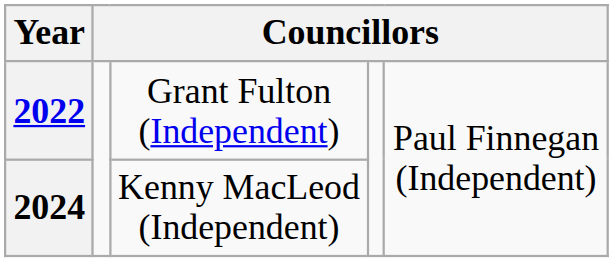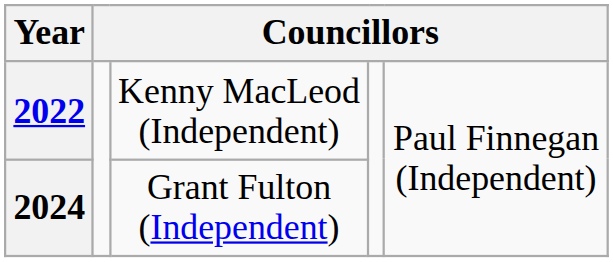(239, 109) Grant Fulton (Independent) -> (239, 109) Kenny MacLeod (Independent)
(239, 207) Kenny MacLeod (Independent) -> (239, 207) Grant Fulton (Independent)
